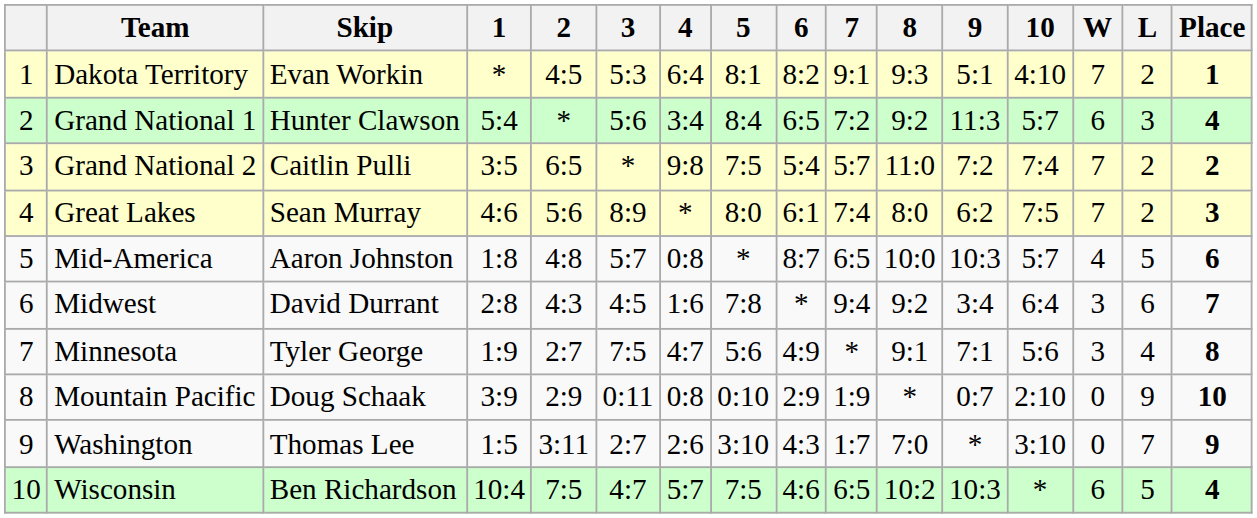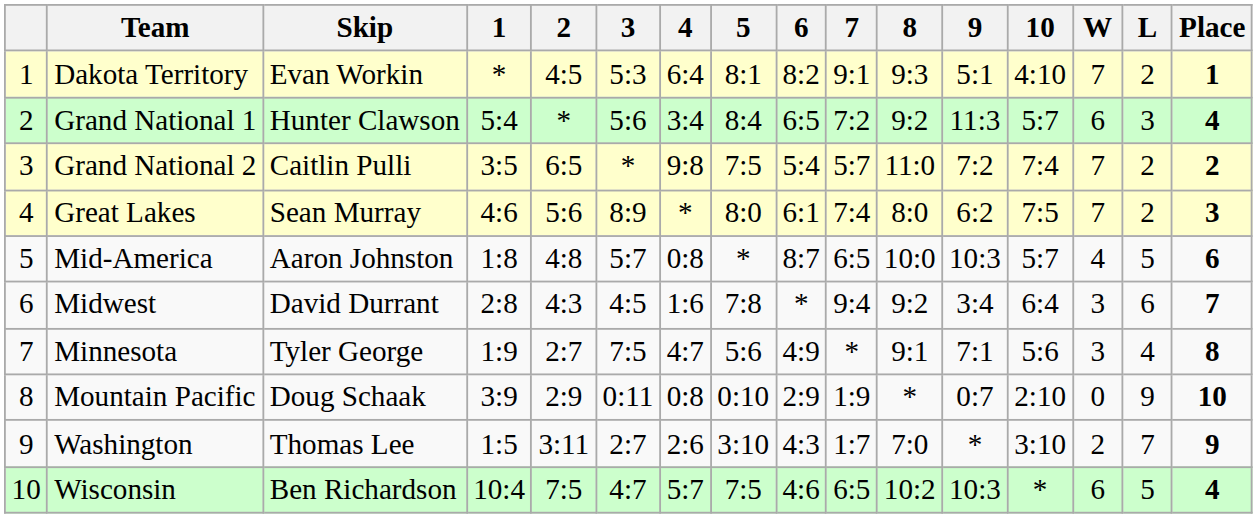(1098, 443) 0 -> (1098, 443) 2
